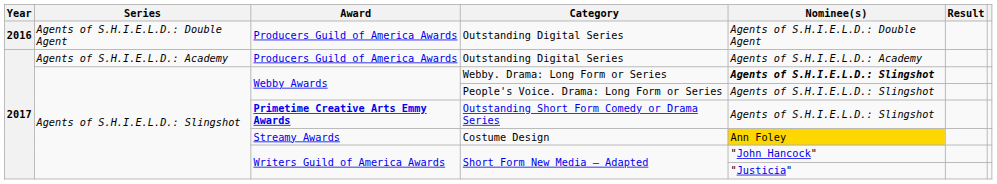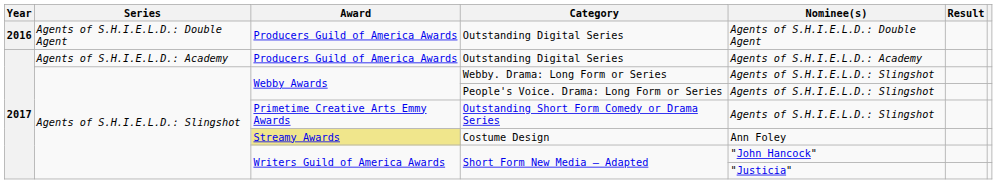(832, 75) bold -> (832, 75) normal
(340, 114) bold -> (340, 114) normal
(297, 137) no background -> (297, 137) khaki background
(758, 137) gold background -> (758, 137) no background
